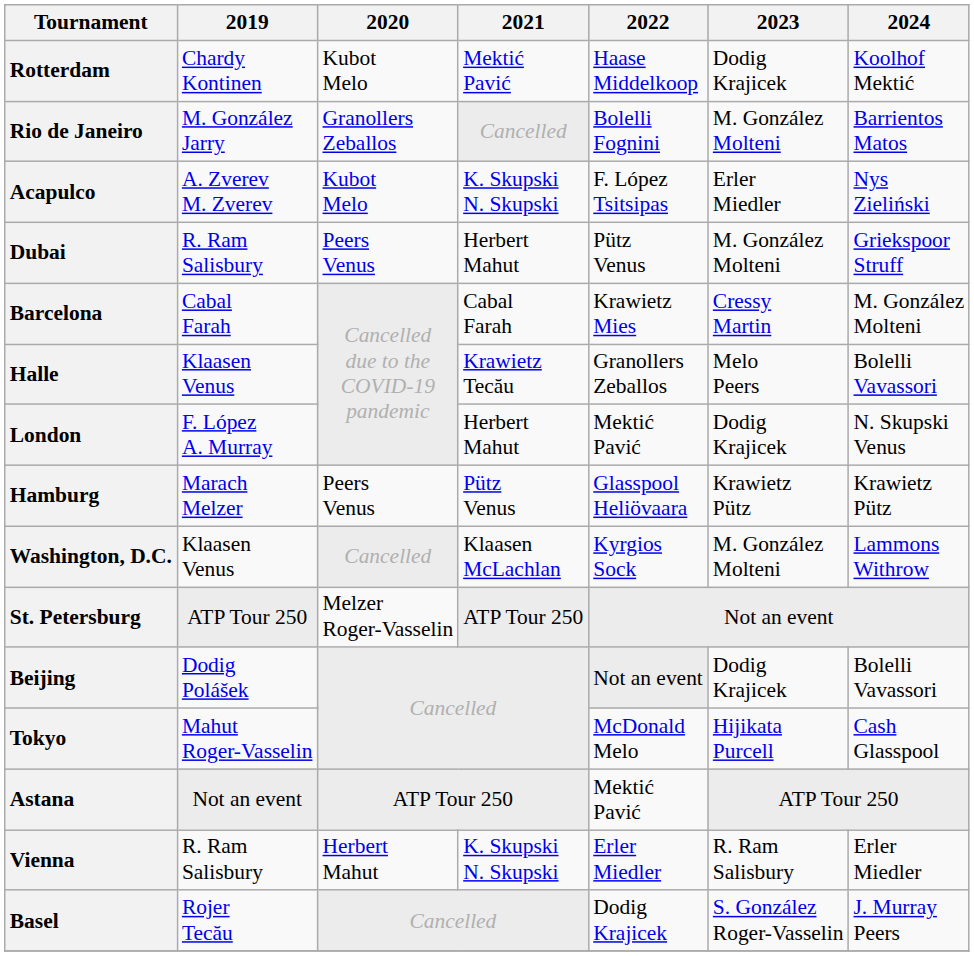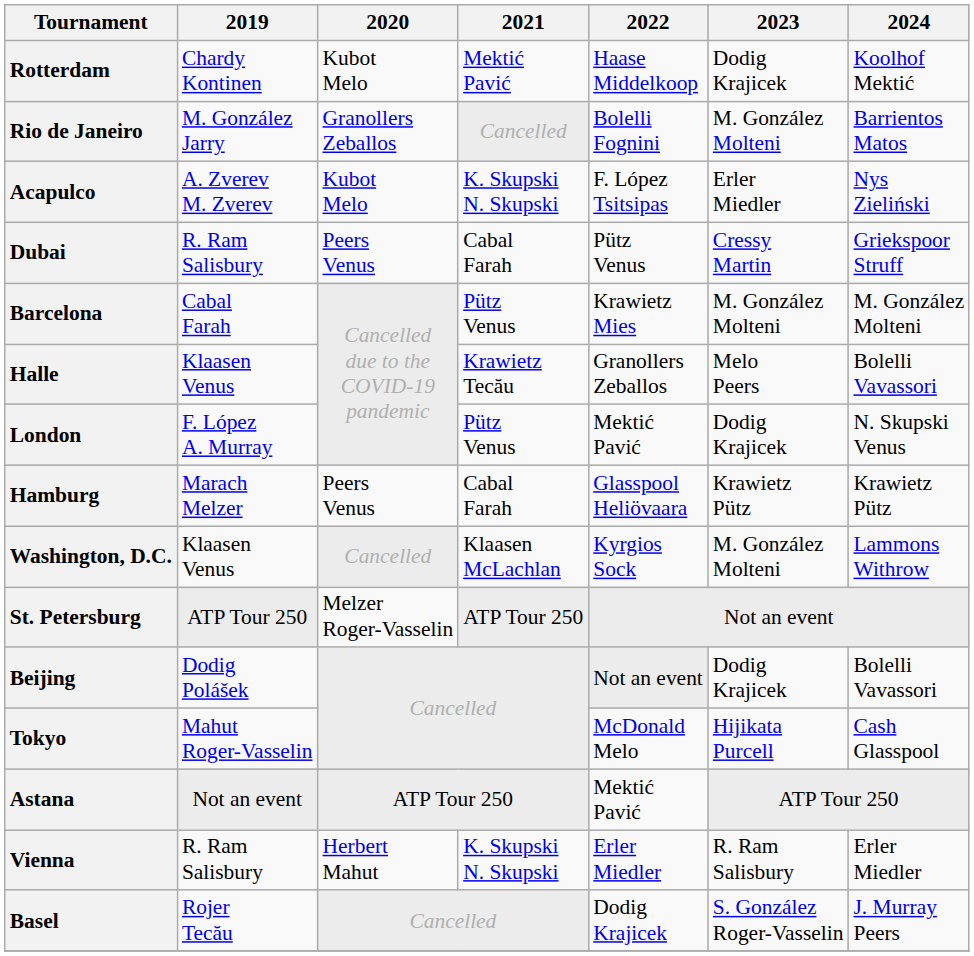(496, 252) Herbert Mahut -> (488, 252) Cabal Farah
(768, 252) M. González Molteni -> (742, 252) Cressy Martin
(488, 313) Cabal Farah -> (489, 313) Pütz Venus
(742, 313) Cressy Martin -> (768, 313) M. González Molteni
(496, 434) Herbert Mahut -> (489, 434) Pütz Venus
(489, 495) Pütz Venus -> (488, 495) Cabal Farah
